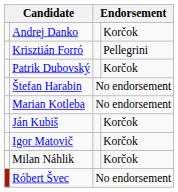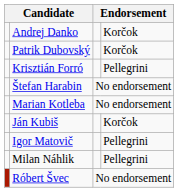rows swapped: (51, 68) <-> (48, 50)
(120, 141) Korčok -> (126, 141) Pellegrini
(120, 159) Korčok -> (126, 159) Pellegrini
